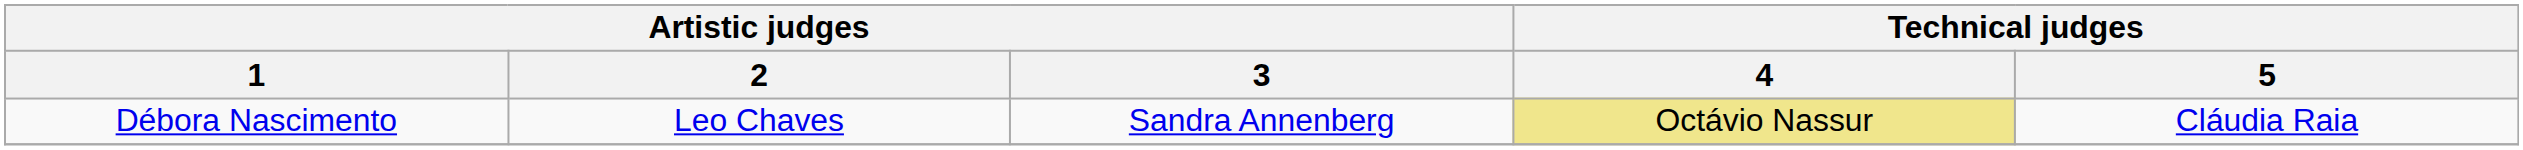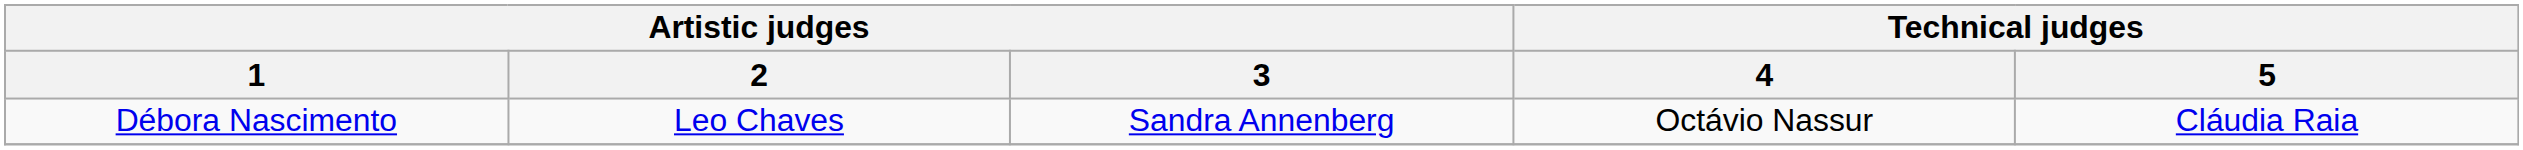(1764, 120) khaki background -> (1764, 120) no background
